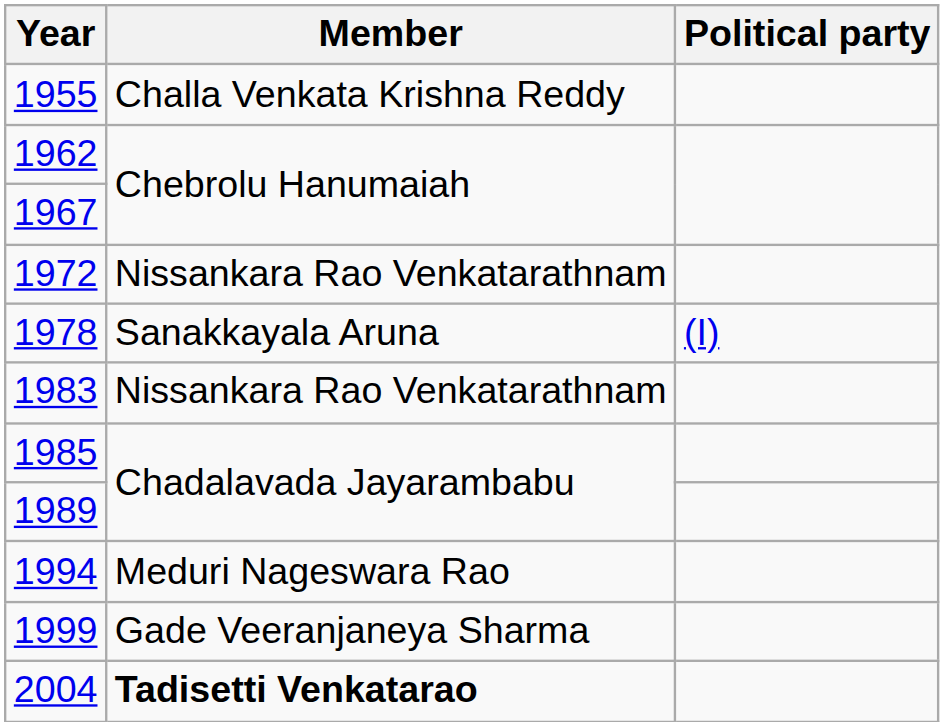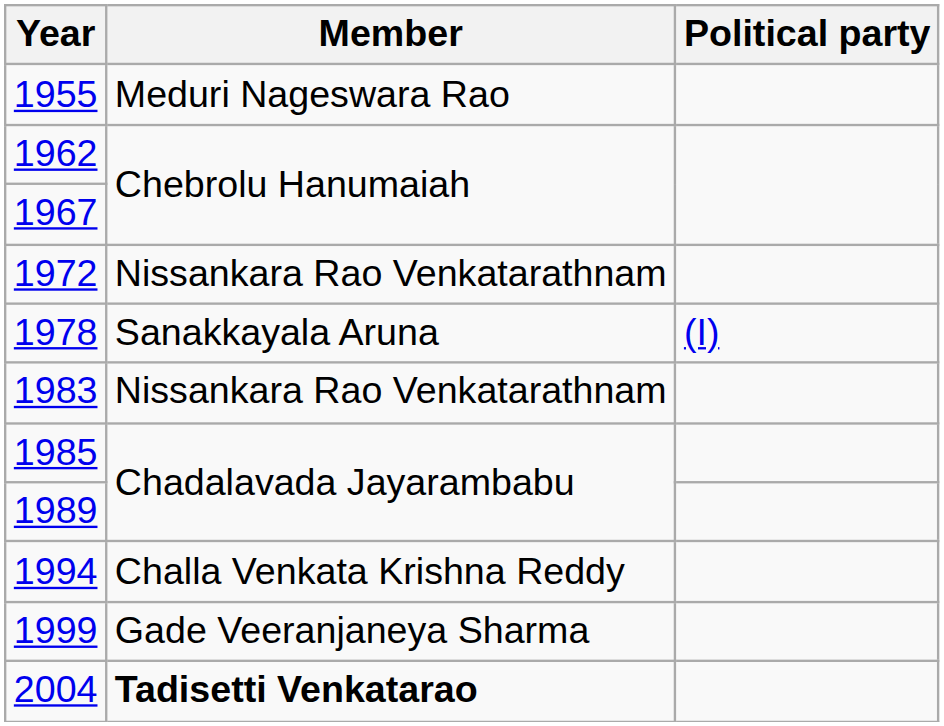(370, 93) Challa Venkata Krishna Reddy -> (312, 93) Meduri Nageswara Rao
(312, 570) Meduri Nageswara Rao -> (370, 570) Challa Venkata Krishna Reddy
